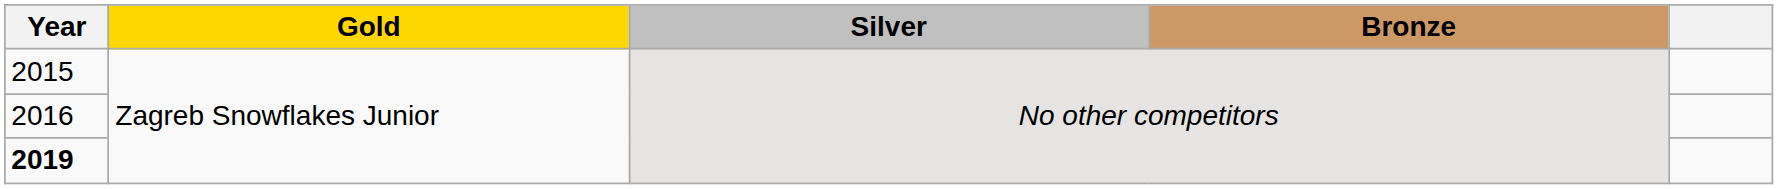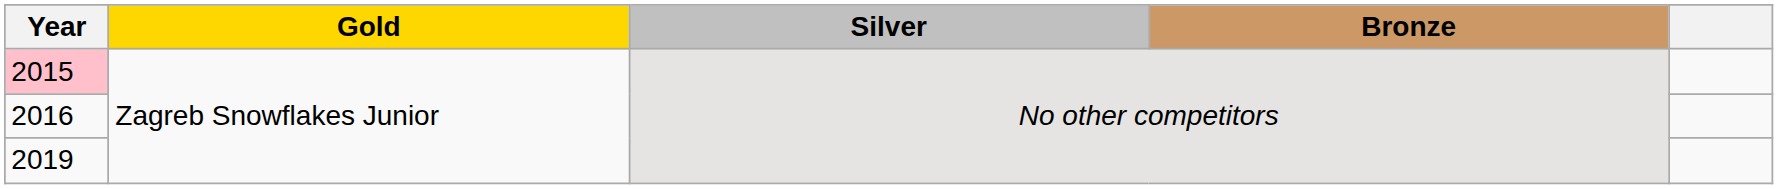(42, 71) no background -> (42, 71) pink background
(42, 159) bold -> (42, 159) normal
